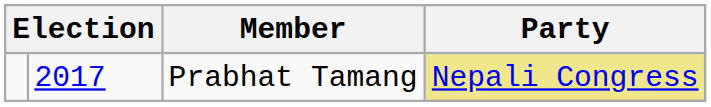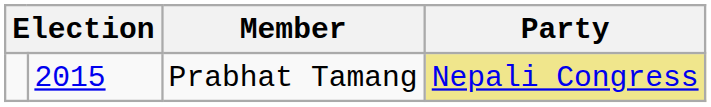(70, 78) 2017 -> (70, 78) 2015
